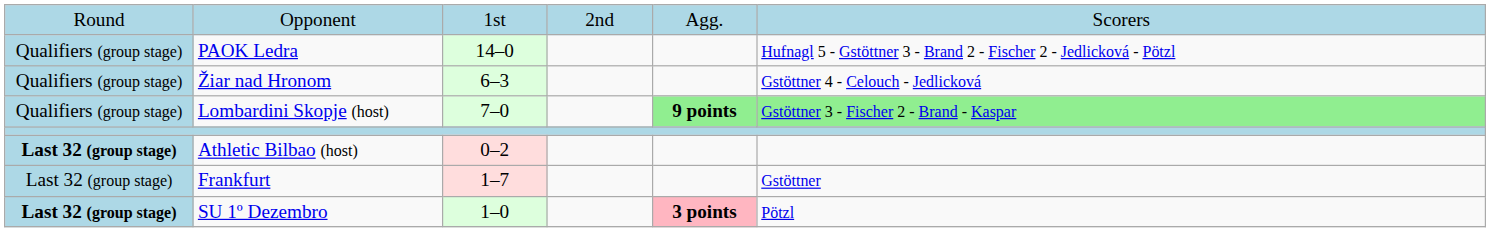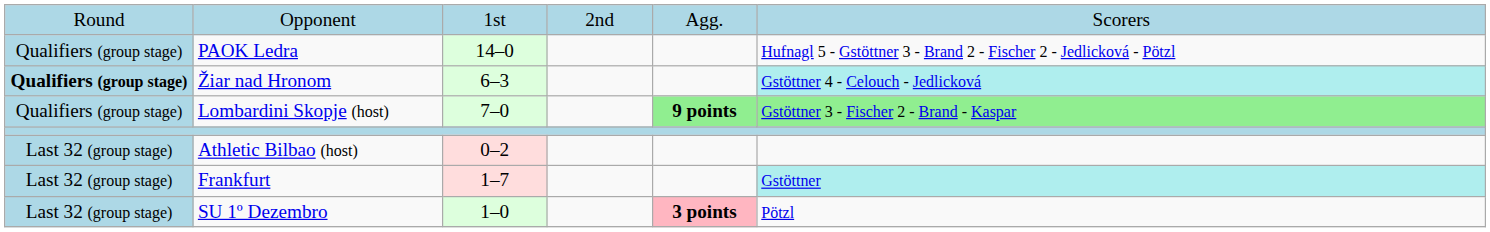(99, 80) normal -> (99, 80) bold
(871, 81) no background -> (871, 81) paleturquoise background
(99, 150) bold -> (99, 150) normal
(791, 182) no background -> (791, 182) paleturquoise background
(99, 211) bold -> (99, 211) normal
